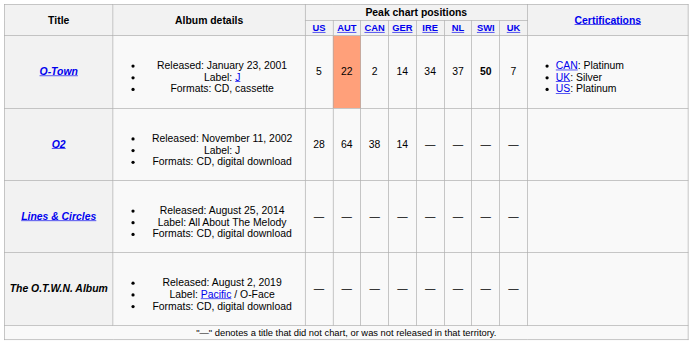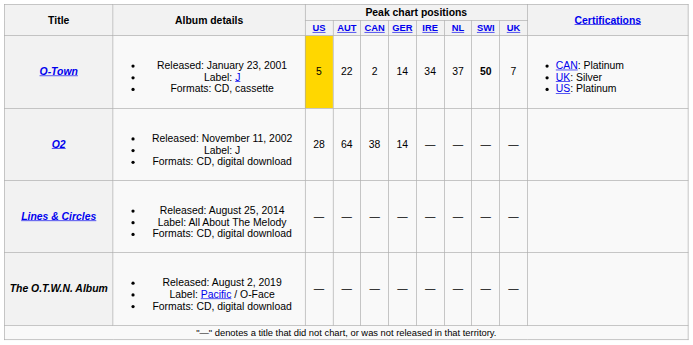(319, 71) no background -> (319, 71) gold background
(347, 71) lightsalmon background -> (347, 71) no background
